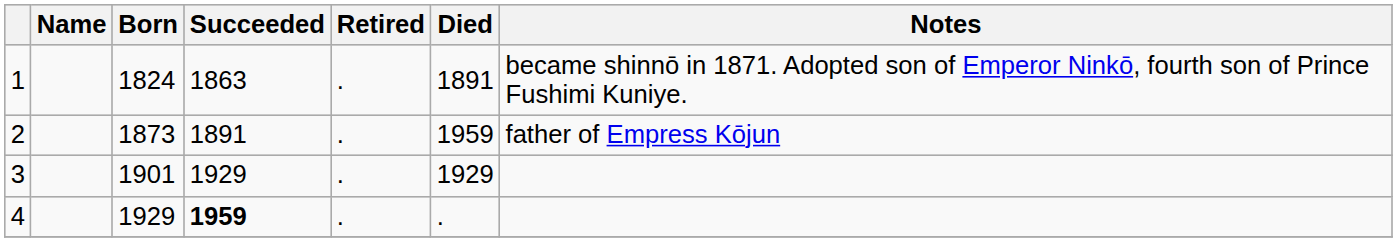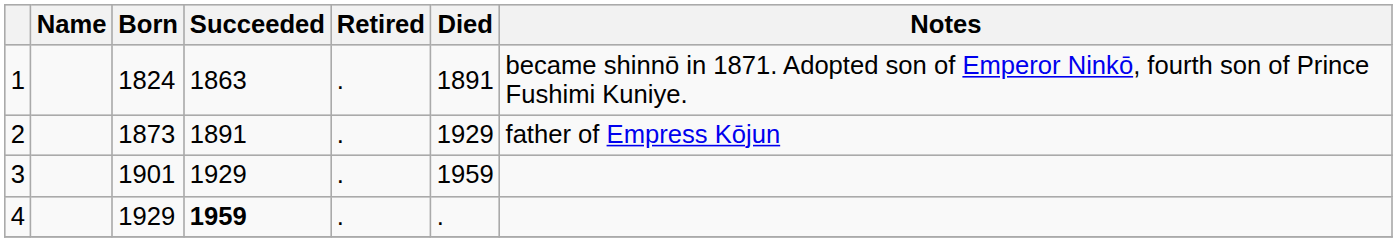(465, 134) 1959 -> (465, 134) 1929
(465, 175) 1929 -> (465, 175) 1959
